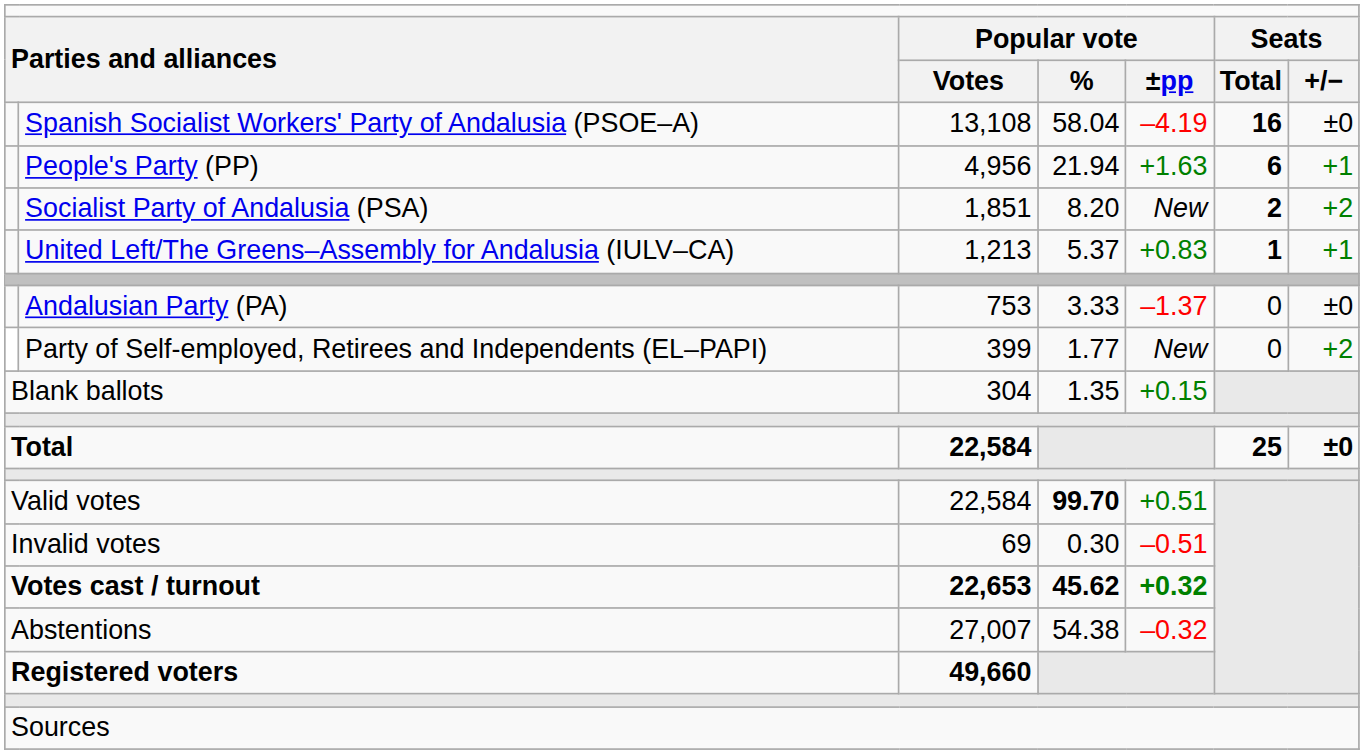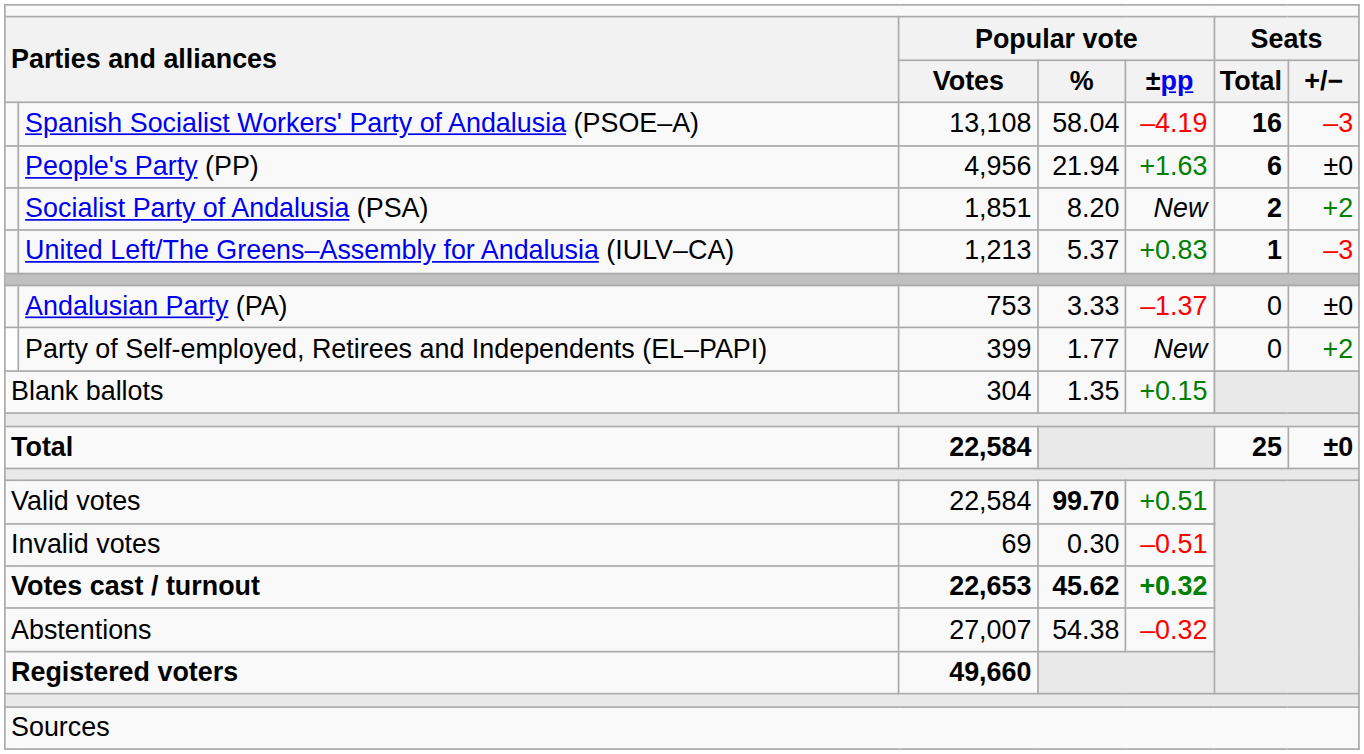(1338, 123) ±0 -> (1338, 123) –3
(1338, 166) +1 -> (1338, 166) ±0
(1338, 251) +1 -> (1338, 251) –3
